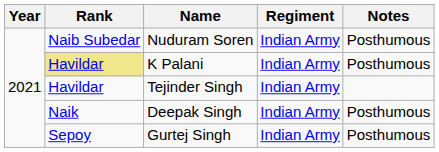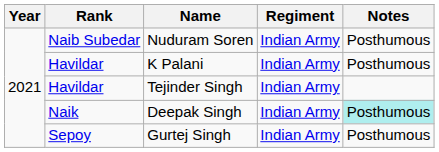(76, 64) khaki background -> (76, 64) no background
(388, 111) no background -> (388, 111) paleturquoise background
